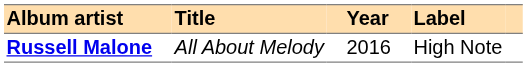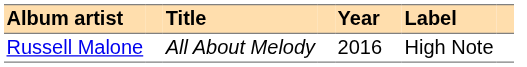(79, 47) bold -> (75, 47) normal
